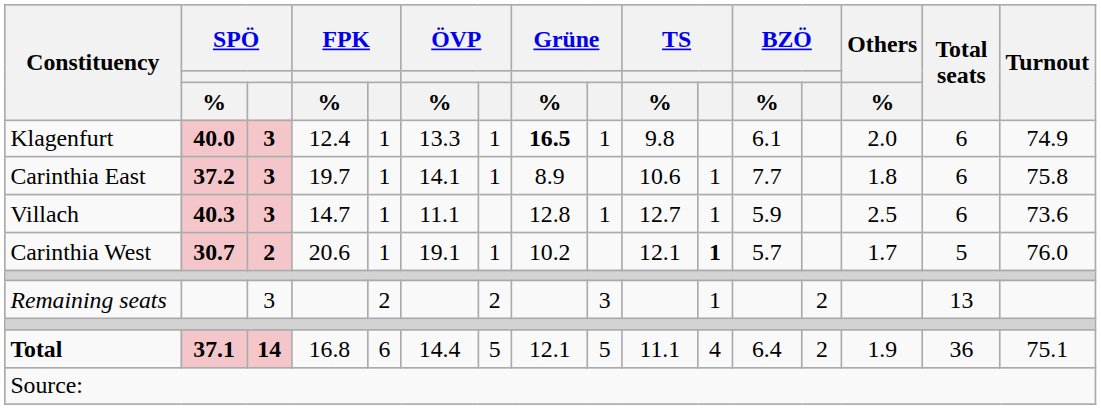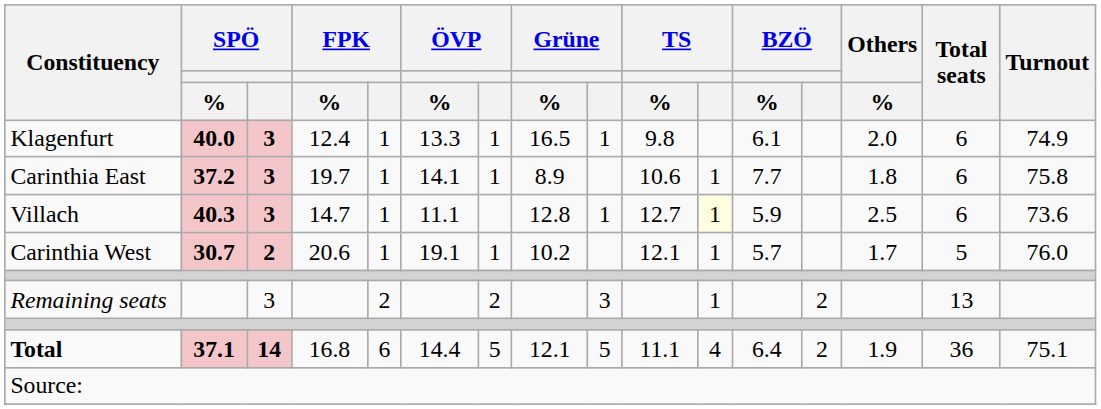(550, 139) bold -> (550, 139) normal
(715, 214) no background -> (715, 214) lightyellow background
(715, 251) bold -> (715, 251) normal
